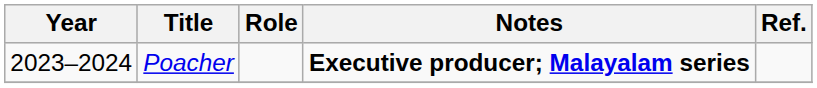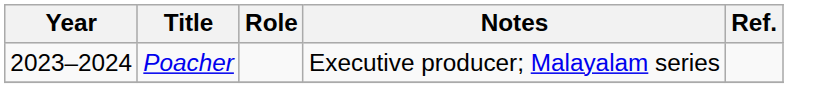(529, 62) bold -> (514, 62) normal
